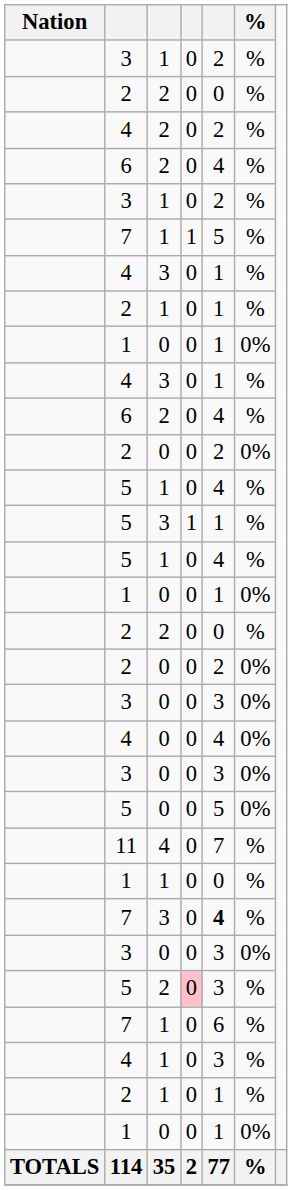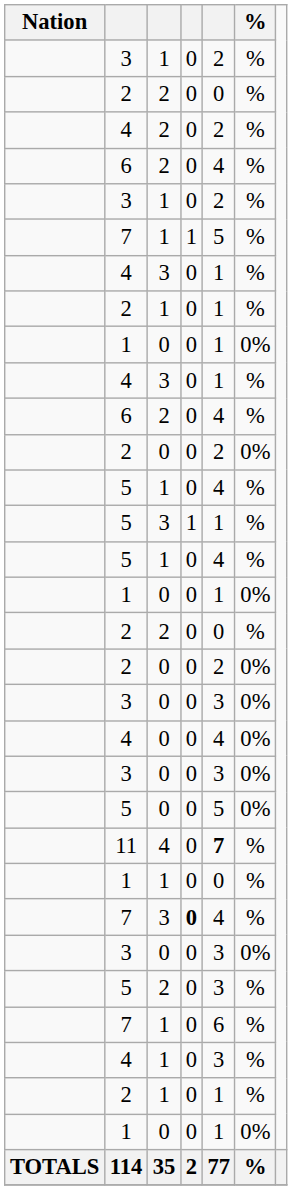(219, 845) normal -> (219, 845) bold
(191, 916) normal -> (191, 916) bold
(219, 916) bold -> (219, 916) normal
(191, 988) pink background -> (191, 988) no background
